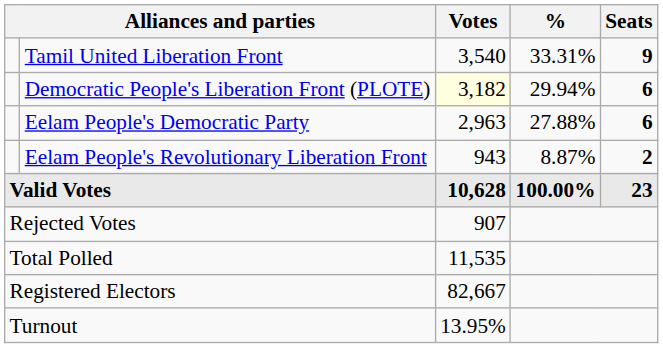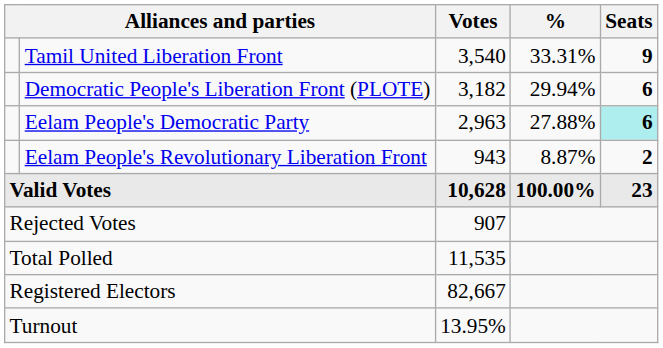(482, 88) lightyellow background -> (482, 88) no background
(647, 122) no background -> (647, 122) paleturquoise background
